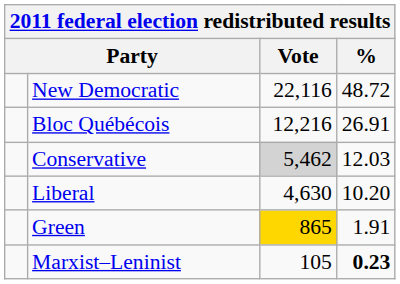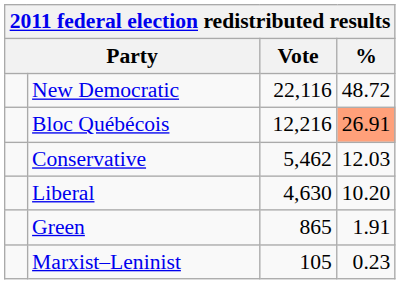(366, 124) no background -> (366, 124) lightsalmon background
(308, 158) lightgrey background -> (308, 158) no background
(316, 227) gold background -> (316, 227) no background
(372, 261) bold -> (372, 261) normal
